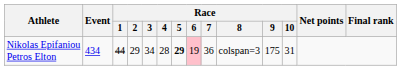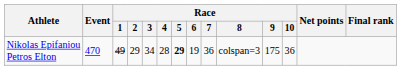(93, 51) 434 -> (93, 51) 470
(120, 51) 44 -> (120, 51) 49
(194, 51) pink background -> (194, 51) no background
(290, 51) 31 -> (290, 51) 36
